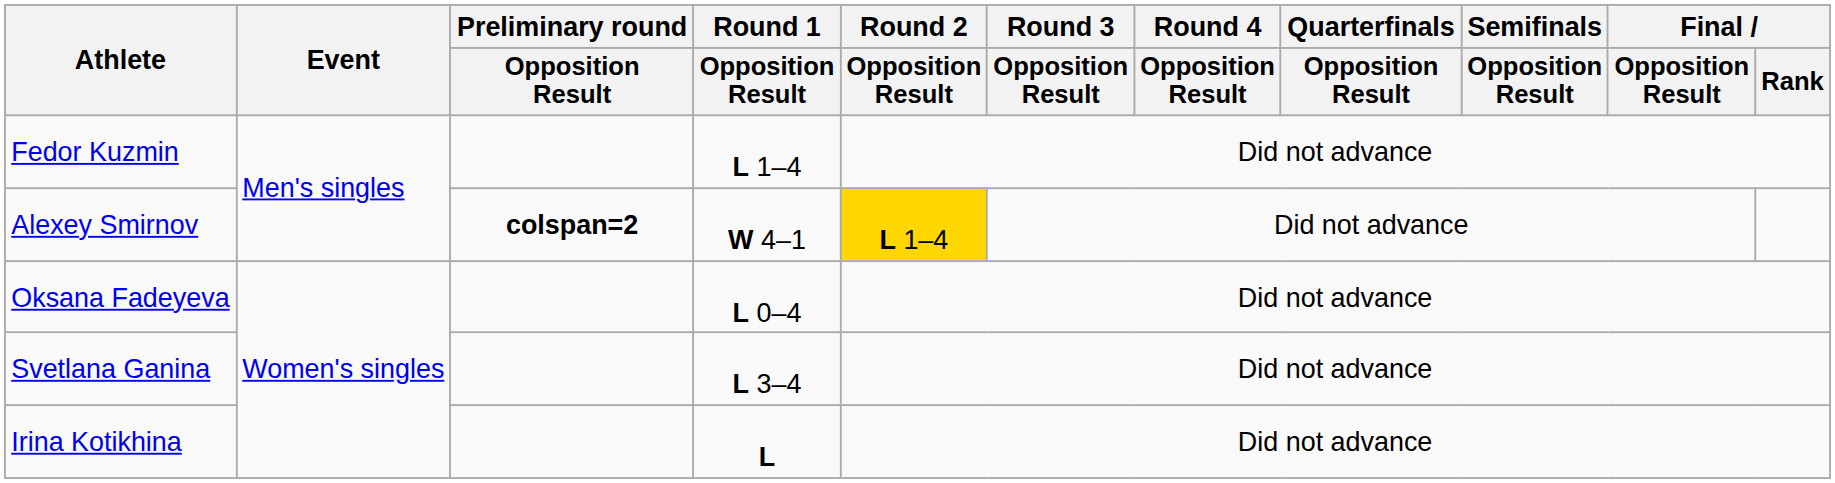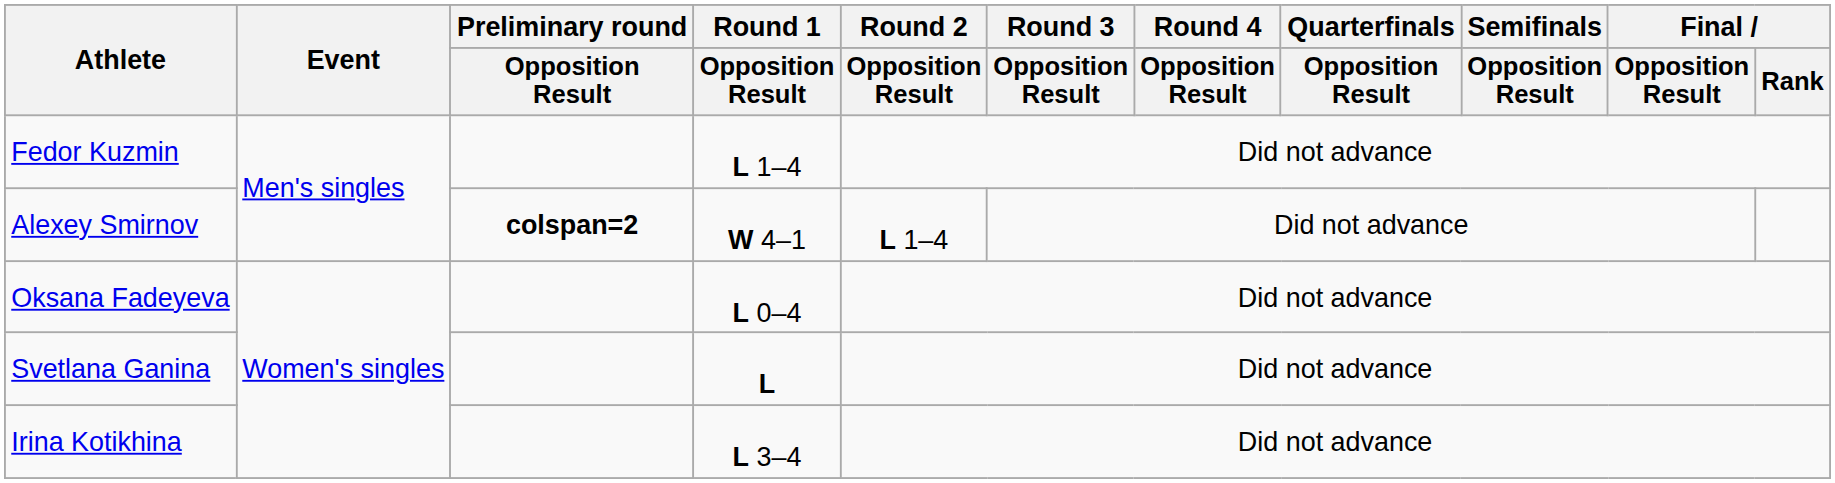(914, 240) gold background -> (914, 240) no background
(767, 385) L 3–4 -> (767, 385) L
(767, 457) L -> (767, 457) L 3–4
